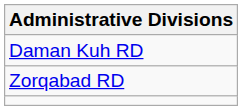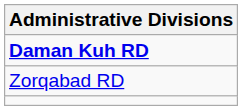(76, 50) normal -> (79, 50) bold
